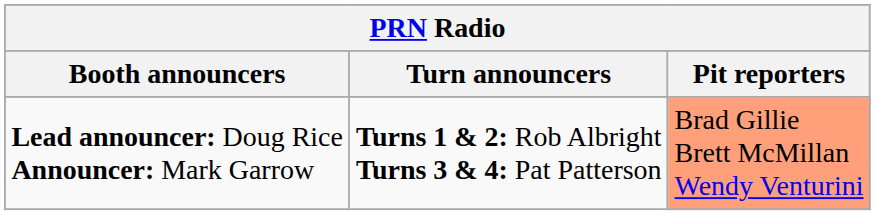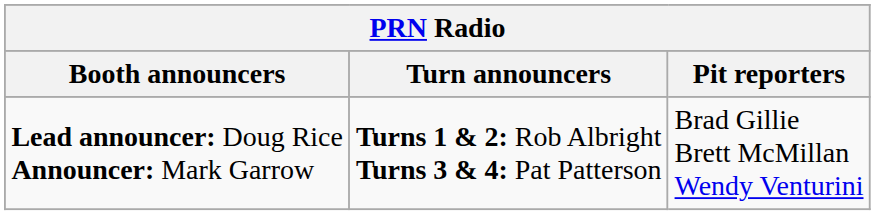(769, 153) lightsalmon background -> (769, 153) no background
